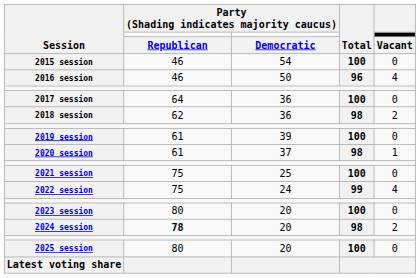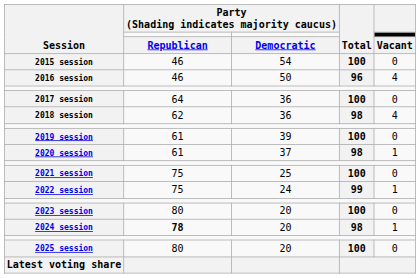(395, 115) 2 -> (395, 115) 4
(395, 190) 4 -> (395, 190) 1
(395, 227) 2 -> (395, 227) 1
